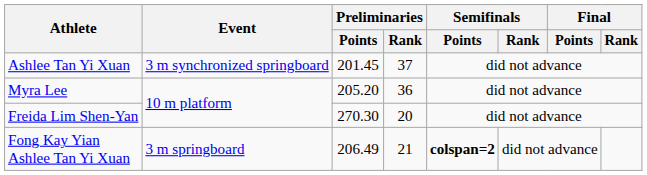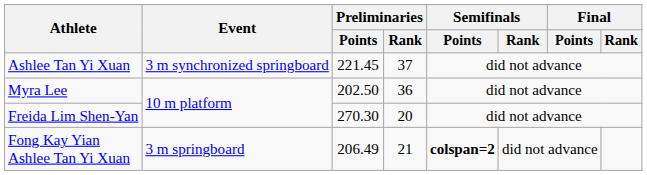(358, 65) 201.45 -> (358, 65) 221.45
(358, 90) 205.20 -> (358, 90) 202.50
